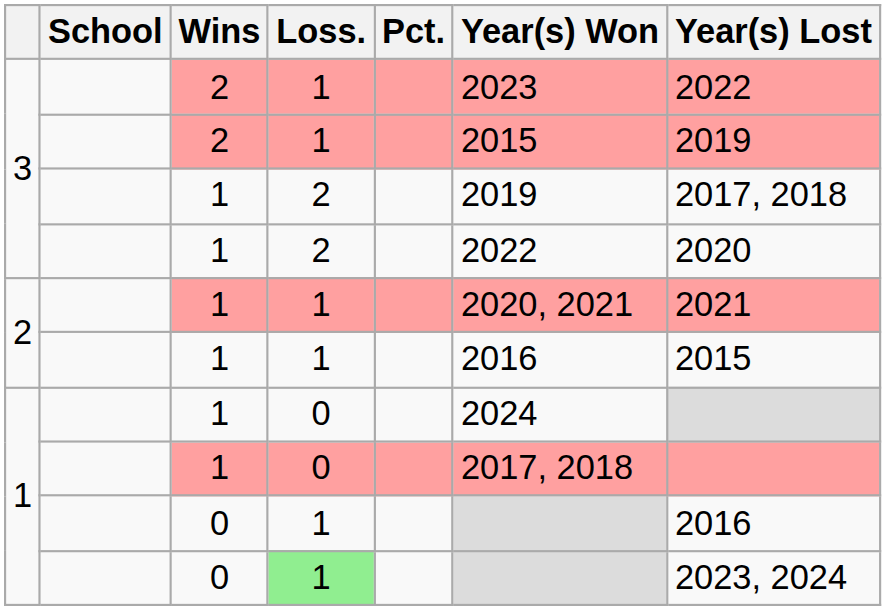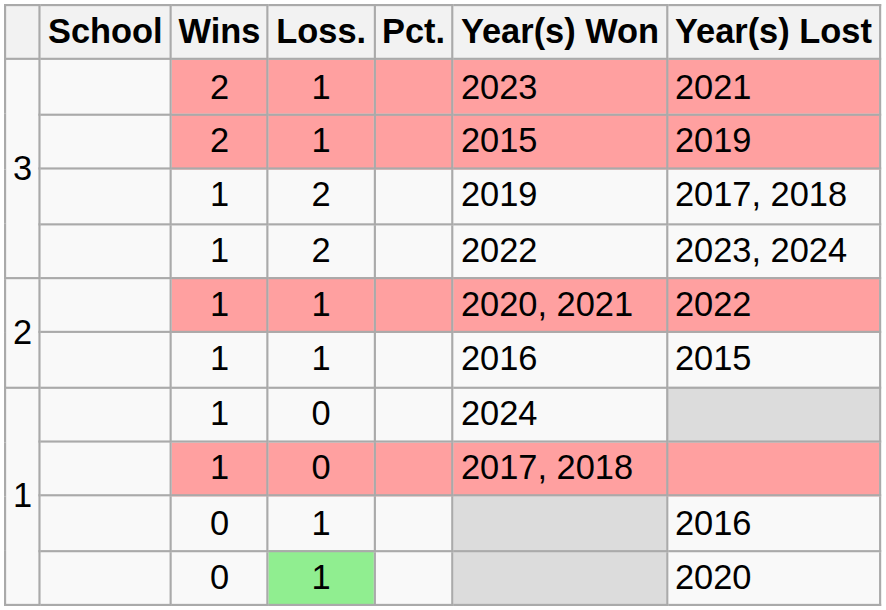(713, 86) 2022 -> (713, 86) 2021
(713, 250) 2020 -> (761, 250) 2023, 2024
(713, 304) 2021 -> (713, 304) 2022
(761, 577) 2023, 2024 -> (713, 577) 2020
